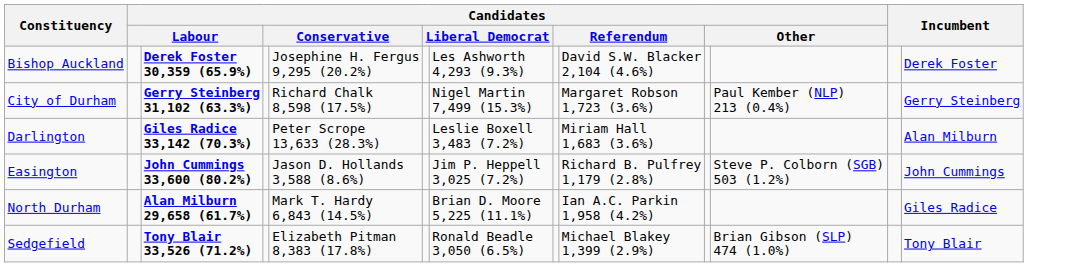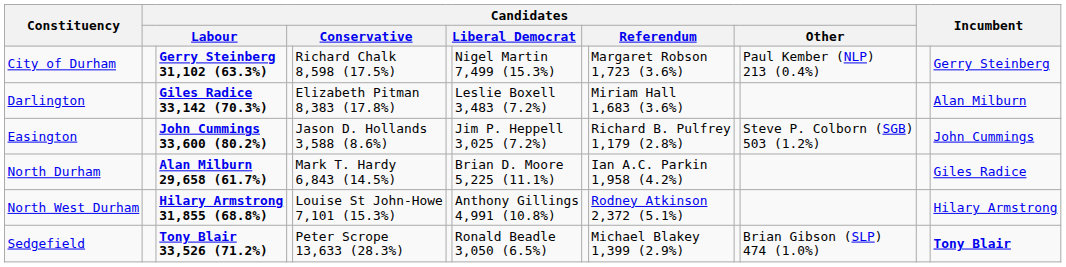- row: (66, 64)
(327, 136) Peter Scrope 13,633 (28.3%) -> (358, 100) Elizabeth Pitman 8,383 (17.8%)
+ row: (73, 208)
(334, 243) Elizabeth Pitman 8,383 (17.8%) -> (350, 243) Peter Scrope 13,633 (28.3%)
(943, 243) normal -> (972, 243) bold
